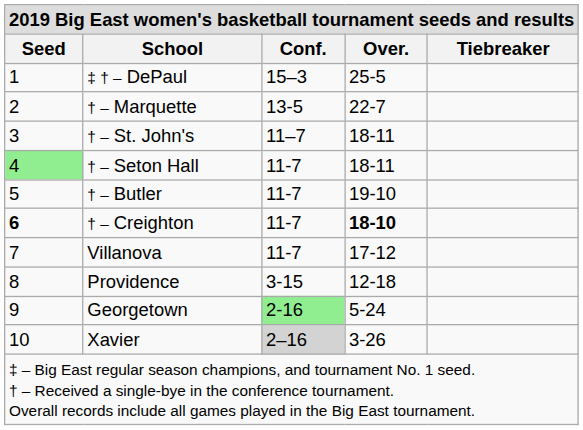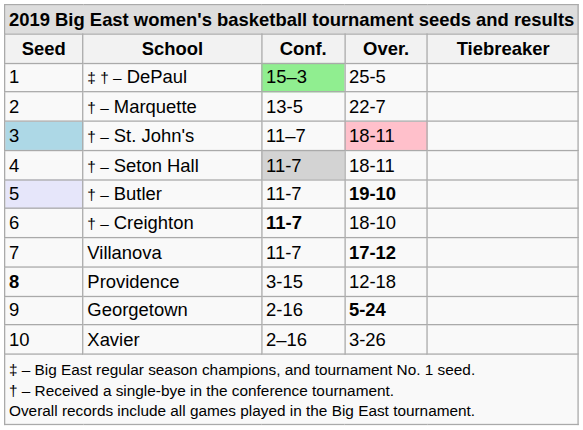(287, 78) no background -> (287, 78) lightgreen background
(14, 136) no background -> (14, 136) lightblue background
(372, 136) no background -> (372, 136) pink background
(14, 165) lightgreen background -> (14, 165) no background
(284, 165) no background -> (284, 165) lightgrey background
(14, 194) no background -> (14, 194) lavender background
(373, 194) normal -> (373, 194) bold
(14, 223) bold -> (14, 223) normal
(284, 223) normal -> (284, 223) bold
(373, 223) bold -> (373, 223) normal
(373, 253) normal -> (373, 253) bold
(14, 282) normal -> (14, 282) bold
(285, 311) lightgreen background -> (285, 311) no background
(367, 311) normal -> (367, 311) bold
(287, 340) lightgrey background -> (287, 340) no background
